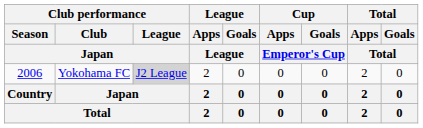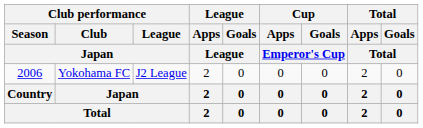(161, 73) lightgrey background -> (161, 73) no background
